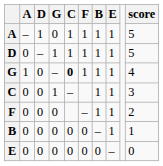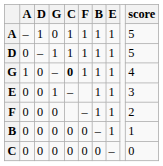(12, 92) C -> (12, 92) E
(12, 151) E -> (12, 151) C
